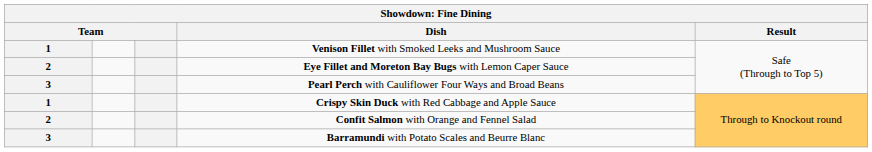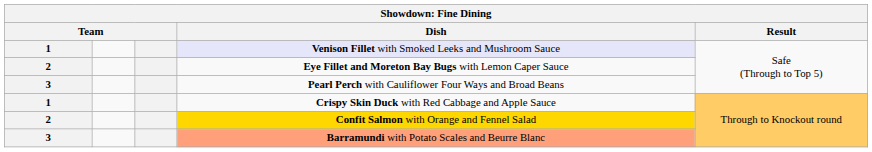(436, 49) no background -> (436, 49) lavender background
(436, 120) no background -> (436, 120) gold background
(436, 138) no background -> (436, 138) lightsalmon background
